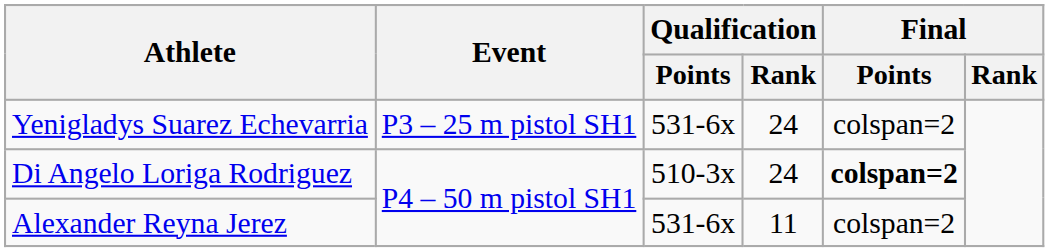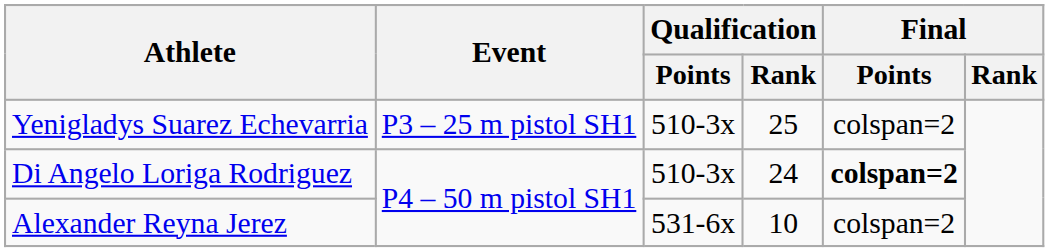(693, 124) 531-6x -> (693, 124) 510-3x
(783, 124) 24 -> (783, 124) 25
(783, 222) 11 -> (783, 222) 10
